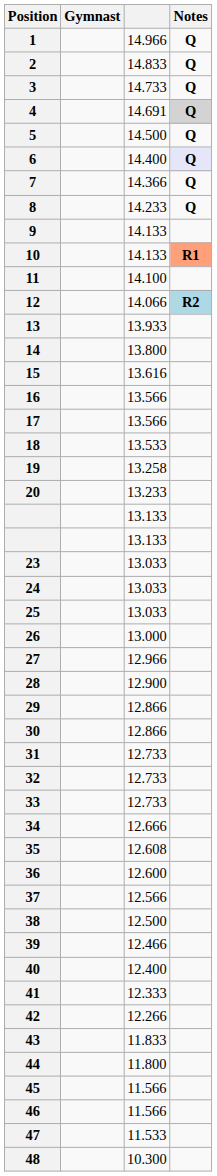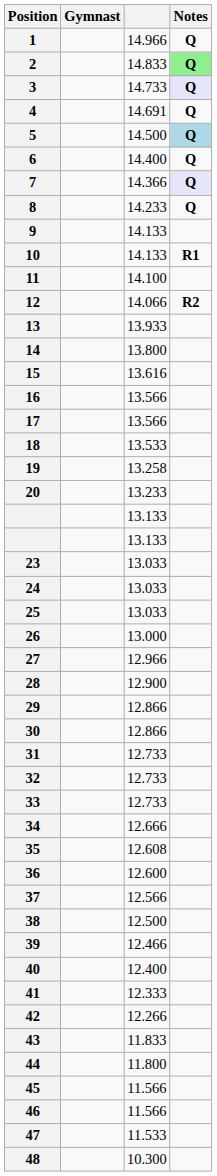(191, 64) no background -> (191, 64) lightgreen background
(191, 88) no background -> (191, 88) lavender background
(191, 111) lightgrey background -> (191, 111) no background
(191, 135) no background -> (191, 135) lightblue background
(191, 159) lavender background -> (191, 159) no background
(191, 183) no background -> (191, 183) lavender background
(191, 254) lightsalmon background -> (191, 254) no background
(191, 302) lightblue background -> (191, 302) no background
